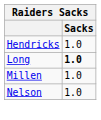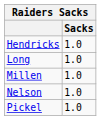(73, 60) bold -> (73, 60) normal
+ row: (24, 108)
